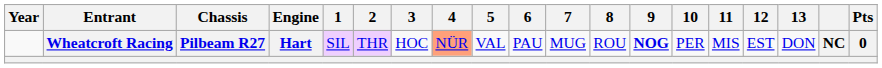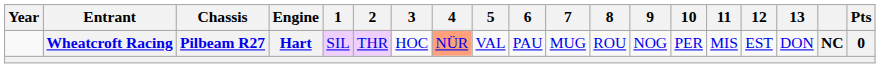(651, 43) bold -> (650, 43) normal
